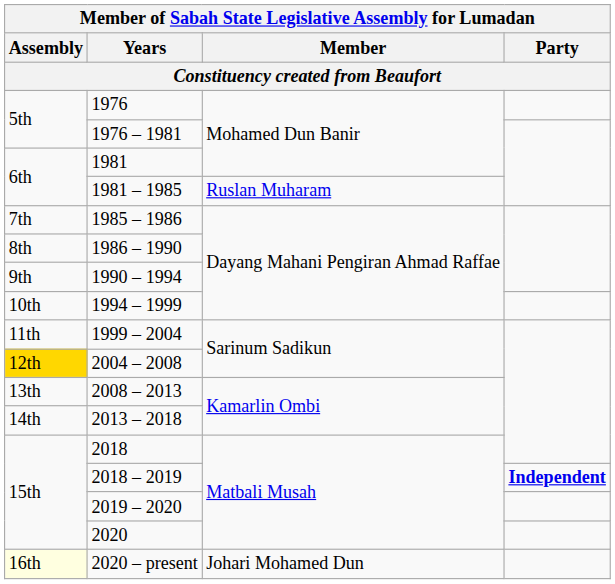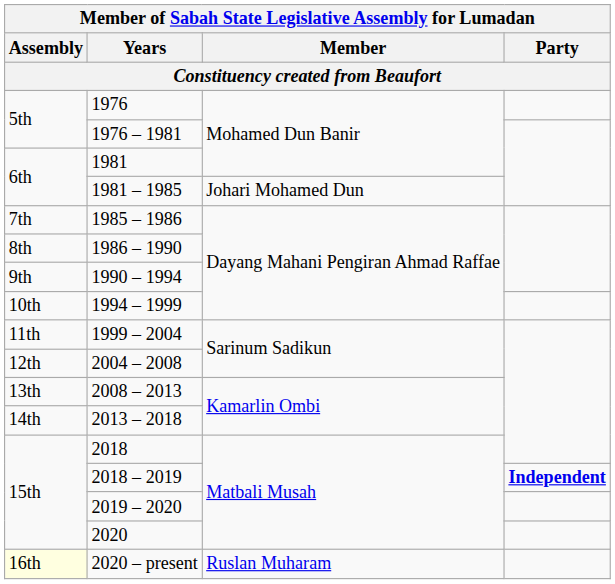(269, 190) Ruslan Muharam -> (285, 190) Johari Mohamed Dun
(25, 362) gold background -> (25, 362) no background
(285, 563) Johari Mohamed Dun -> (269, 563) Ruslan Muharam
